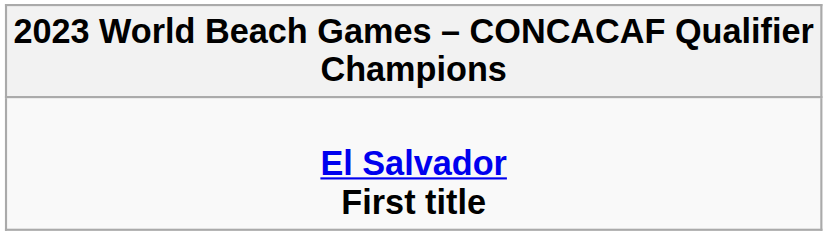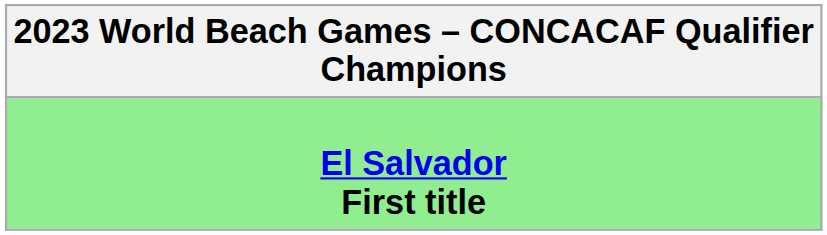(414, 182) no background -> (414, 182) lightgreen background
